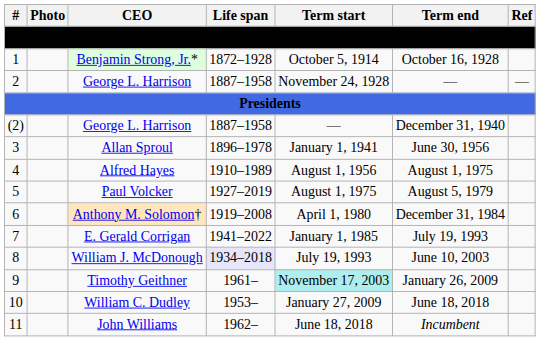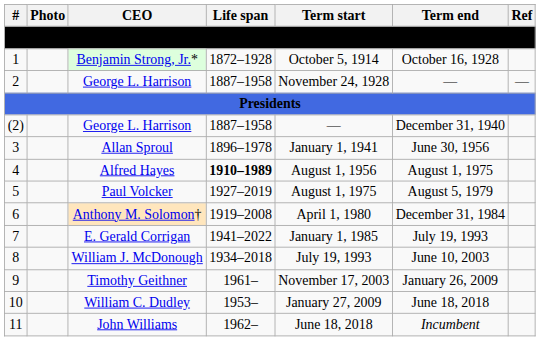(241, 170) normal -> (241, 170) bold
(241, 258) lavender background -> (241, 258) no background
(334, 280) paleturquoise background -> (334, 280) no background
